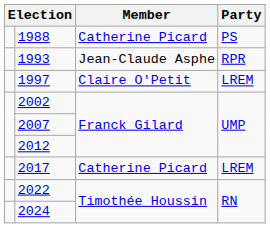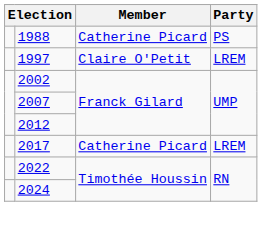- row: (34, 59)
